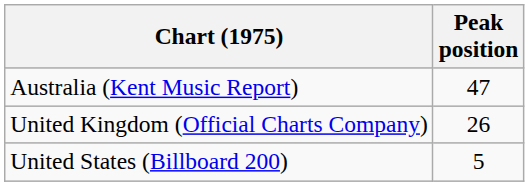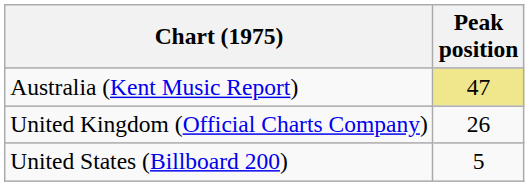(479, 86) no background -> (479, 86) khaki background
